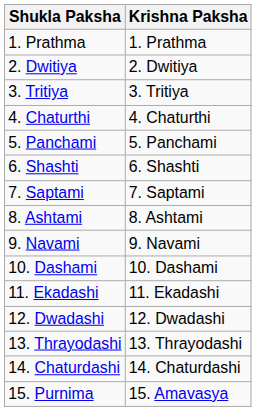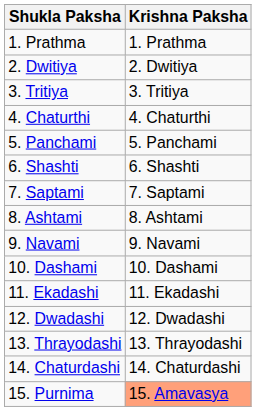(179, 393) no background -> (179, 393) lightsalmon background
